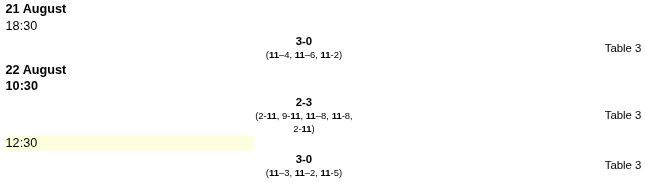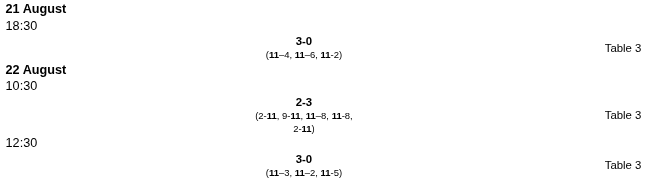(22, 86) bold -> (21, 86) normal
(21, 143) lightyellow background -> (21, 143) no background
